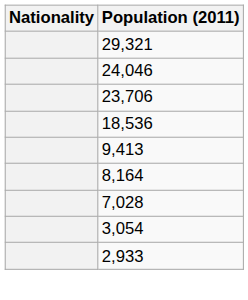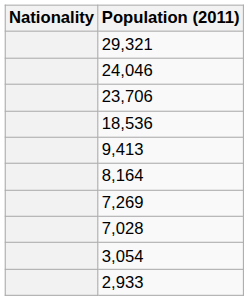+ row: (123, 203)
